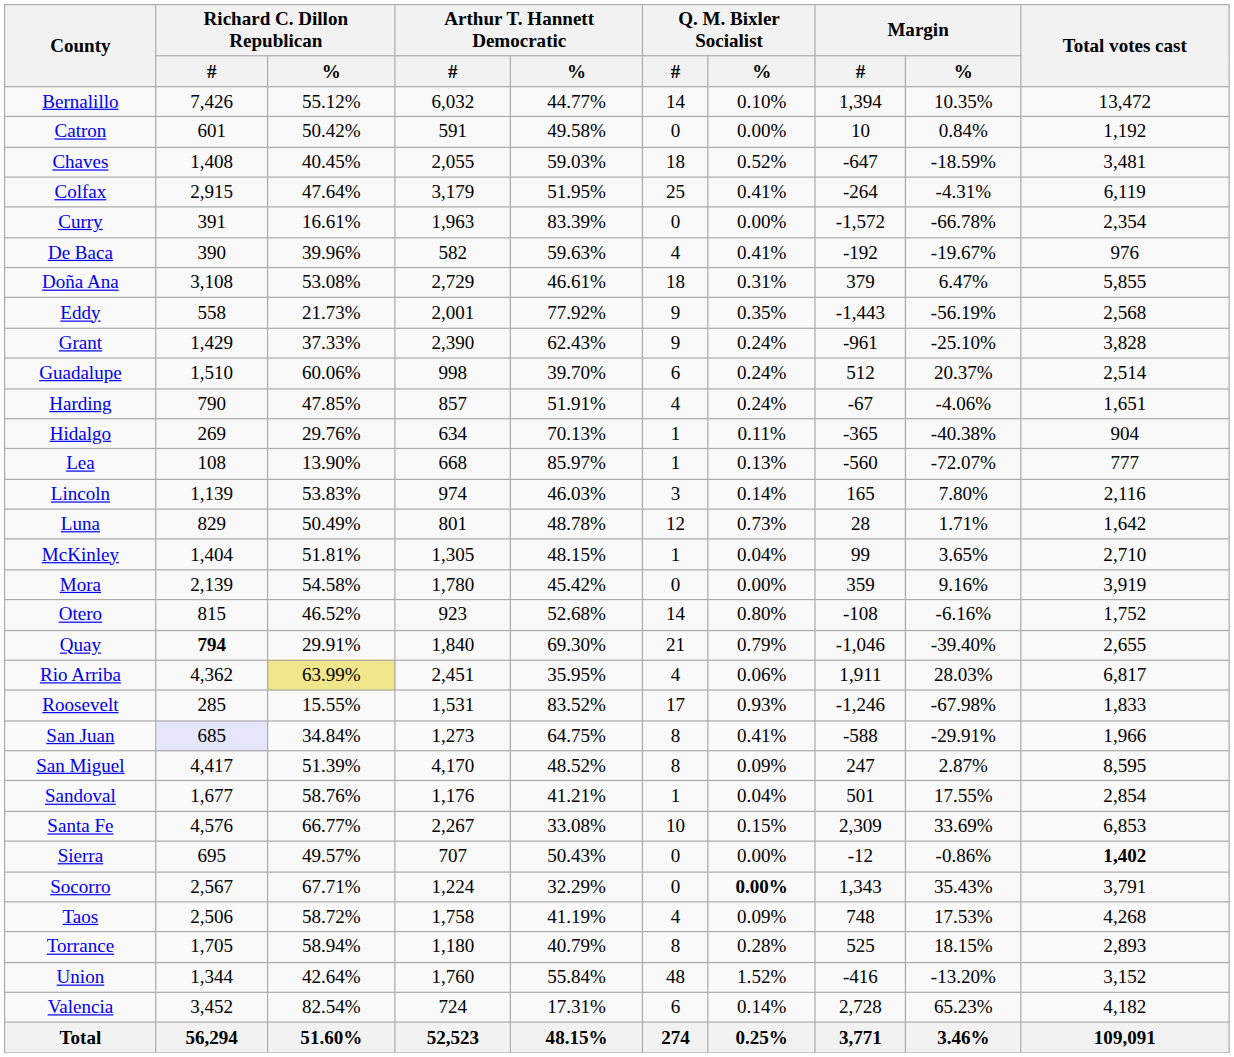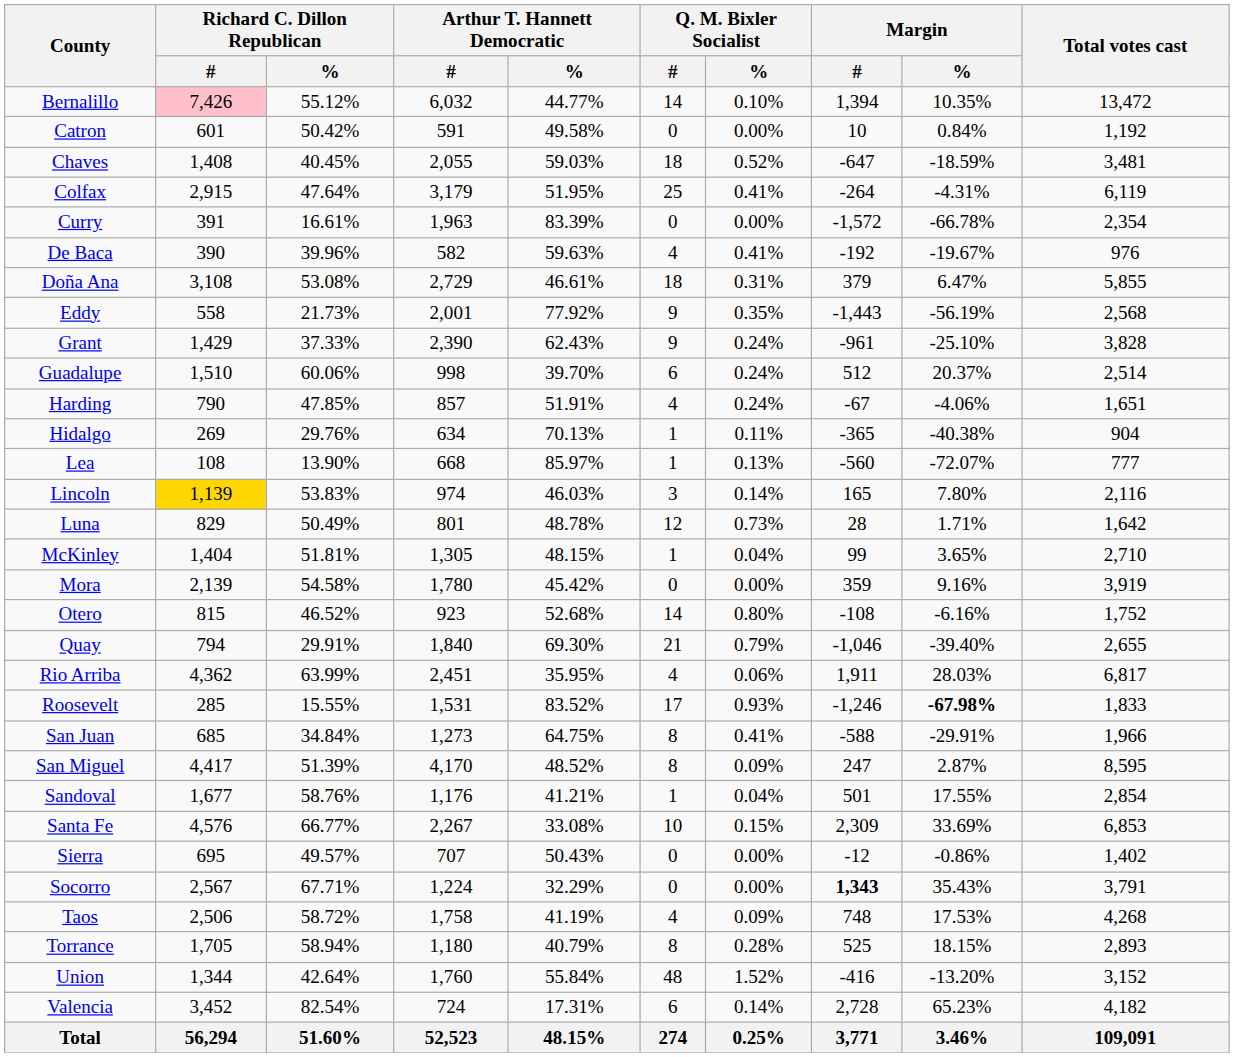(212, 101) no background -> (211, 101) pink background
(212, 493) no background -> (211, 493) gold background
(212, 644) bold -> (211, 644) normal
(331, 675) khaki background -> (330, 675) no background
(963, 705) normal -> (962, 705) bold
(212, 735) lavender background -> (211, 735) no background
(1125, 856) bold -> (1125, 856) normal
(762, 886) bold -> (759, 886) normal
(860, 886) normal -> (857, 886) bold
